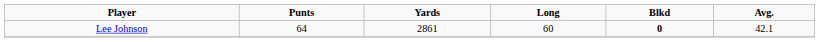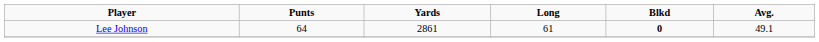(548, 28) 60 -> (548, 28) 61
(764, 28) 42.1 -> (764, 28) 49.1
